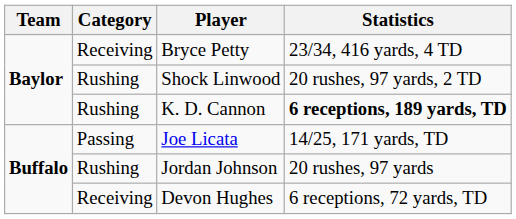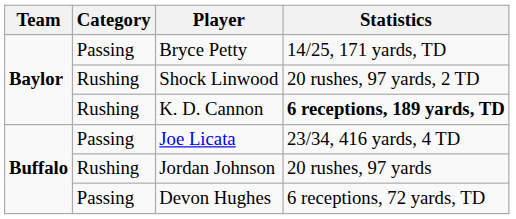(115, 49) Receiving -> (105, 49) Passing
(376, 49) 23/34, 416 yards, 4 TD -> (367, 49) 14/25, 171 yards, TD
(369, 138) 14/25, 171 yards, TD -> (374, 138) 23/34, 416 yards, 4 TD
(115, 198) Receiving -> (105, 198) Passing
